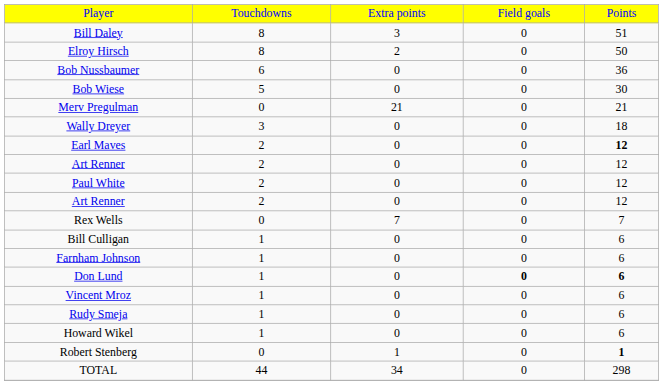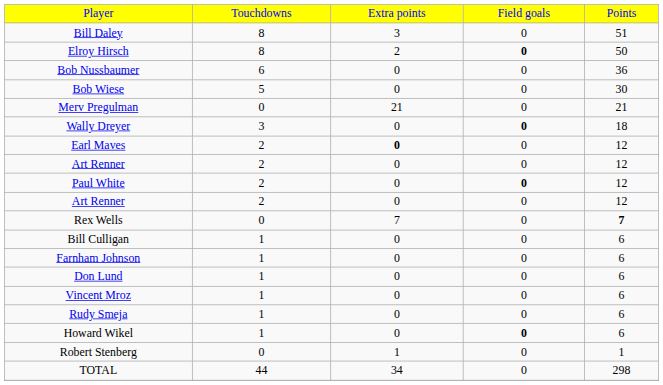(524, 51) normal -> (524, 51) bold
(524, 126) normal -> (524, 126) bold
(397, 145) normal -> (397, 145) bold
(621, 145) bold -> (621, 145) normal
(524, 182) normal -> (524, 182) bold
(621, 220) normal -> (621, 220) bold
(524, 276) bold -> (524, 276) normal
(621, 276) bold -> (621, 276) normal
(524, 333) normal -> (524, 333) bold
(621, 351) bold -> (621, 351) normal
